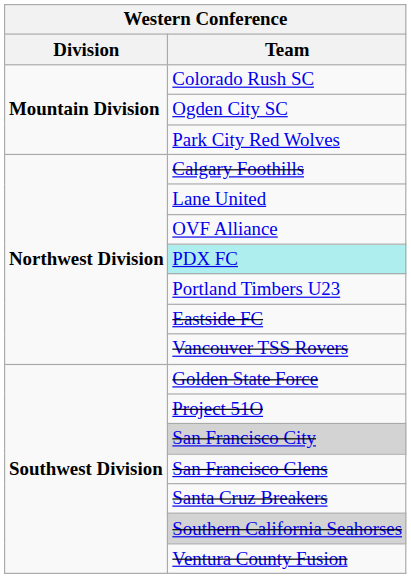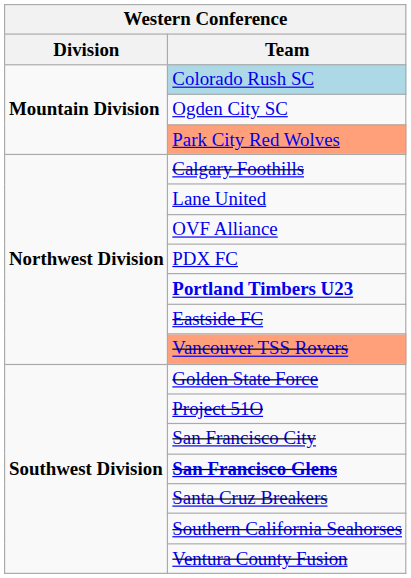(243, 79) no background -> (243, 79) lightblue background
(256, 139) no background -> (256, 139) lightsalmon background
(205, 259) paleturquoise background -> (205, 259) no background
(256, 288) normal -> (263, 288) bold
(260, 348) no background -> (260, 348) lightsalmon background
(244, 438) lightgrey background -> (244, 438) no background
(250, 468) normal -> (255, 468) bold
(287, 528) lightgrey background -> (287, 528) no background
